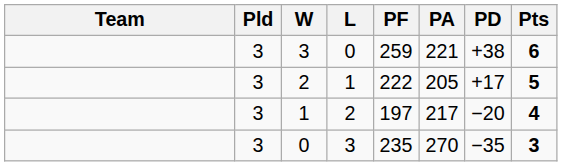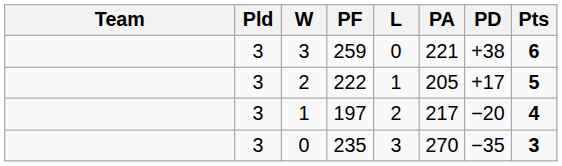columns swapped: (350, 20) <-> (396, 20)
